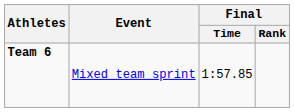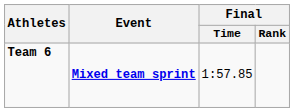(134, 75) normal -> (134, 75) bold
